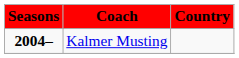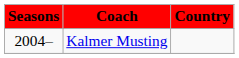(34, 41) bold -> (34, 41) normal
